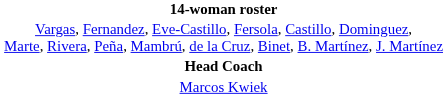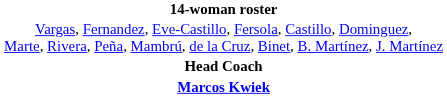(224, 87) normal -> (224, 87) bold
